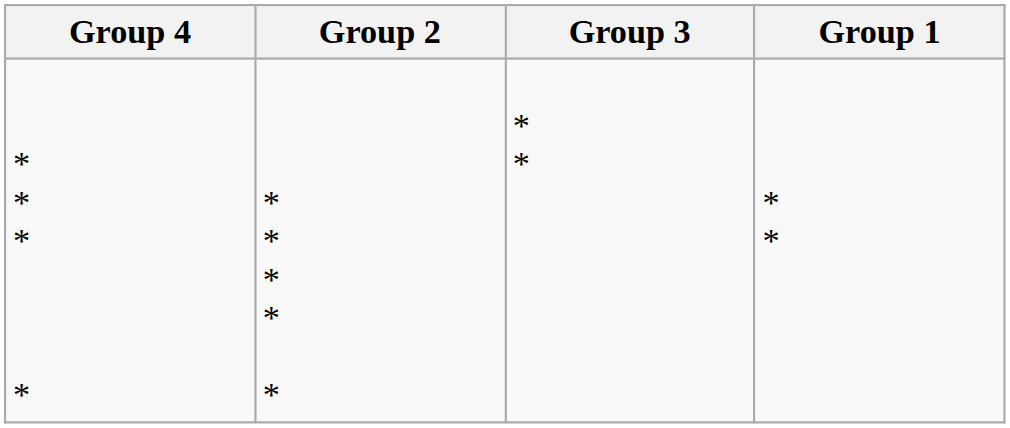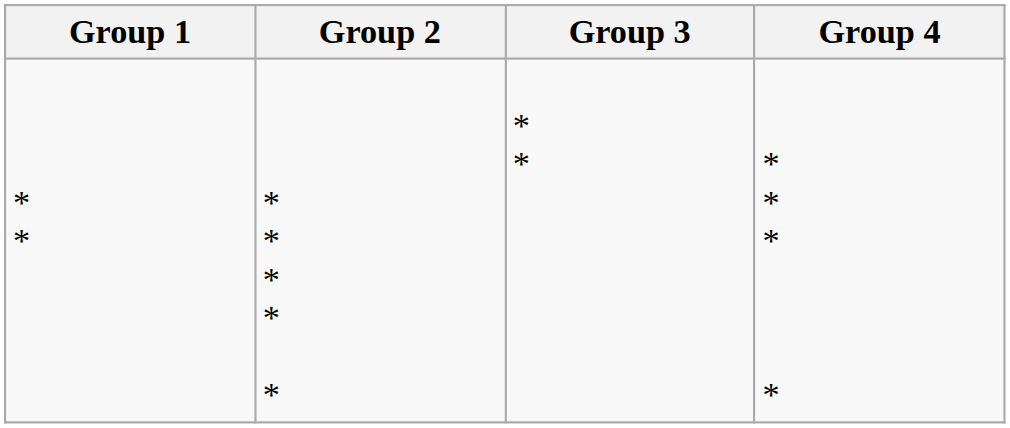columns swapped: (880, 31) <-> (130, 31)
